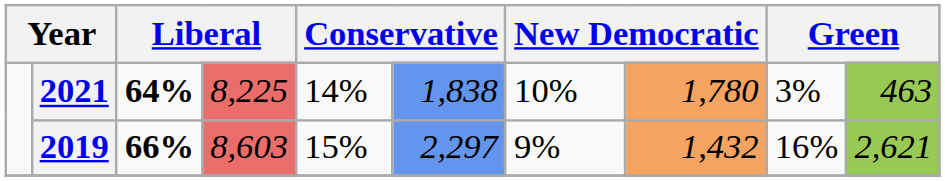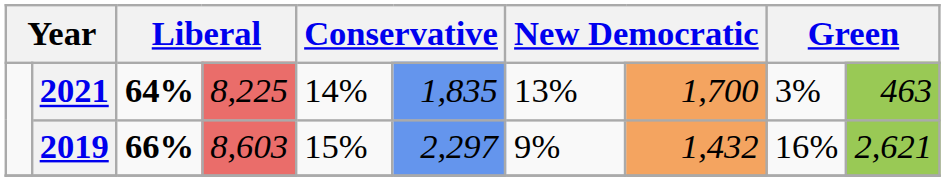(459, 90) 1,838 -> (459, 90) 1,835
(546, 90) 10% -> (546, 90) 13%
(720, 90) 1,780 -> (720, 90) 1,700
